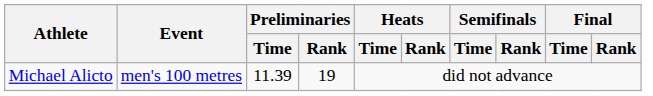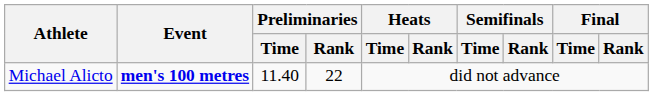(181, 76) normal -> (185, 76) bold
(273, 76) 11.39 -> (280, 76) 11.40
(327, 76) 19 -> (334, 76) 22
